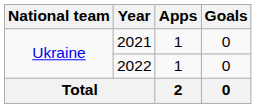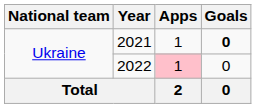(226, 41) normal -> (226, 41) bold
(178, 66) no background -> (178, 66) pink background
